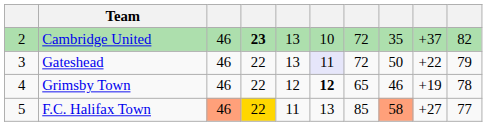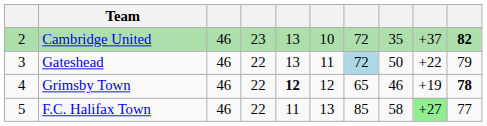(258, 39) bold -> (258, 39) normal
(465, 39) normal -> (465, 39) bold
(327, 62) lavender background -> (327, 62) no background
(361, 62) no background -> (361, 62) lightblue background
(293, 86) normal -> (293, 86) bold
(327, 86) bold -> (327, 86) normal
(465, 86) normal -> (465, 86) bold
(224, 109) lightsalmon background -> (224, 109) no background
(258, 109) gold background -> (258, 109) no background
(396, 109) lightsalmon background -> (396, 109) no background
(430, 109) no background -> (430, 109) lightgreen background
